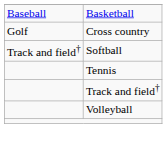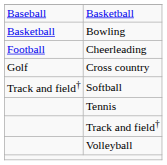+ row: (106, 31)
+ row: (116, 49)
